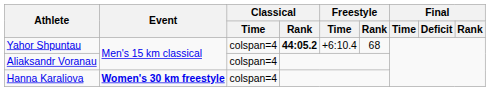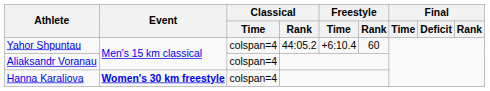(300, 46) bold -> (299, 46) normal
(374, 46) 68 -> (374, 46) 60
